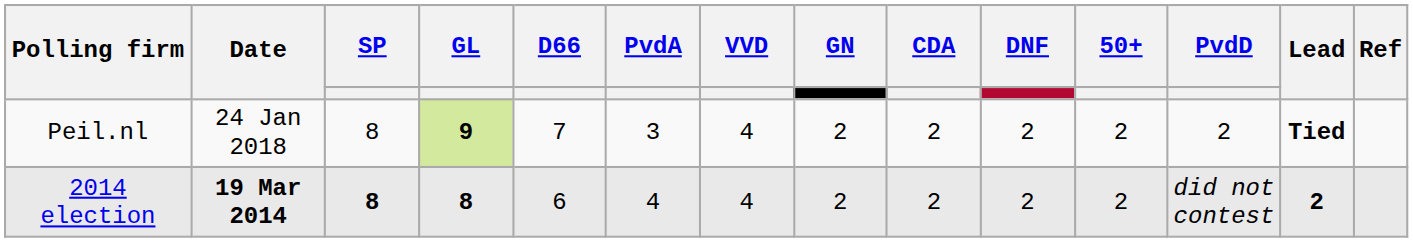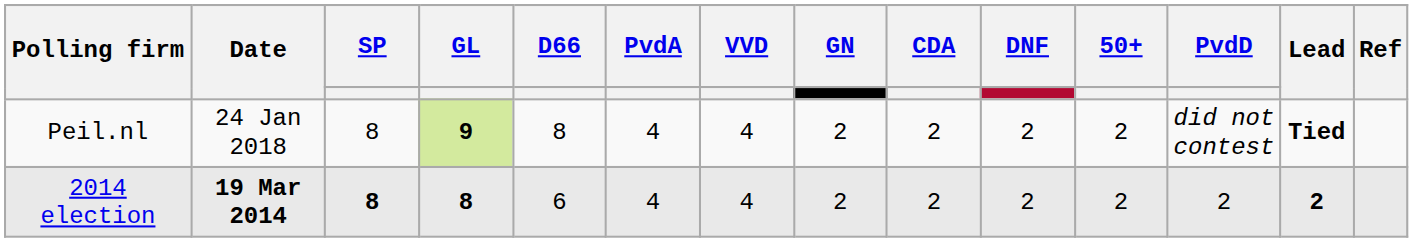(559, 133) 7 -> (559, 133) 8
(653, 133) 3 -> (653, 133) 4
(1224, 133) 2 -> (1224, 133) did not contest
(1224, 202) did not contest -> (1224, 202) 2
